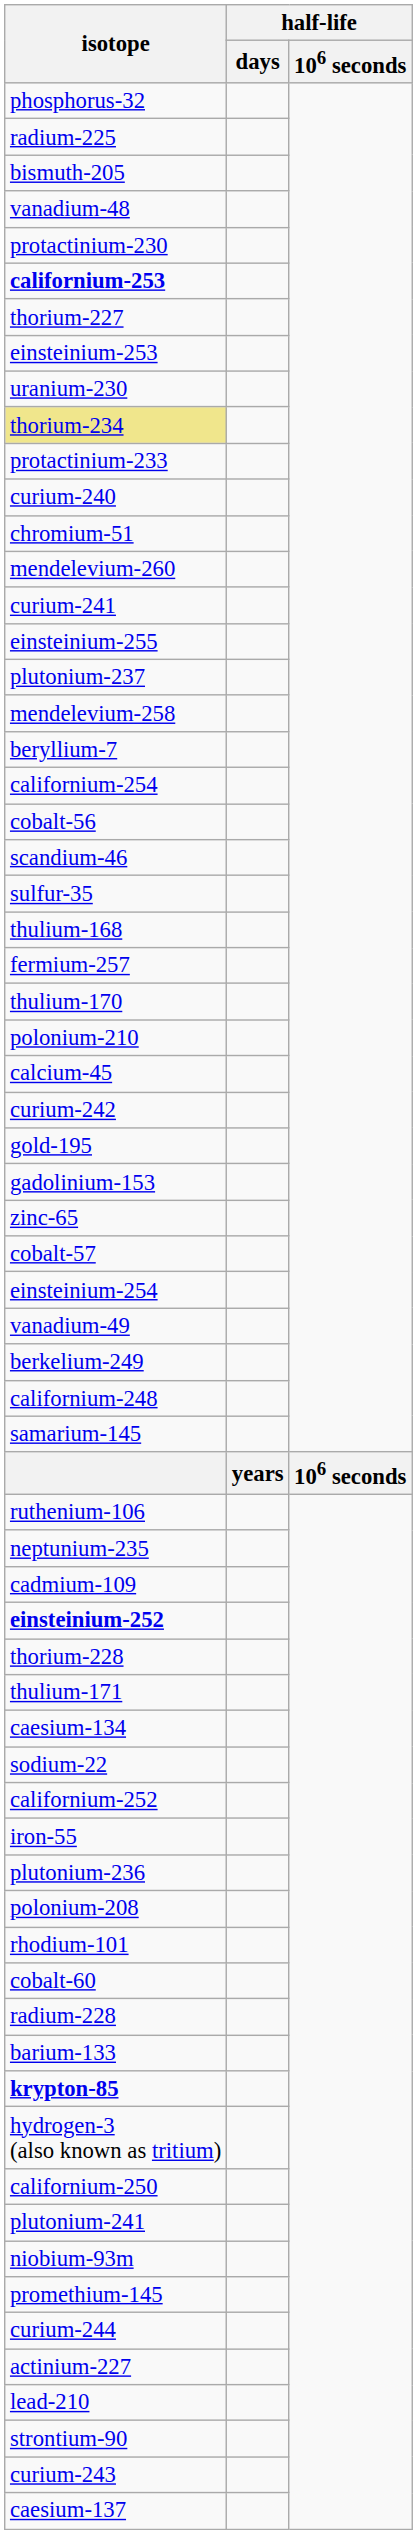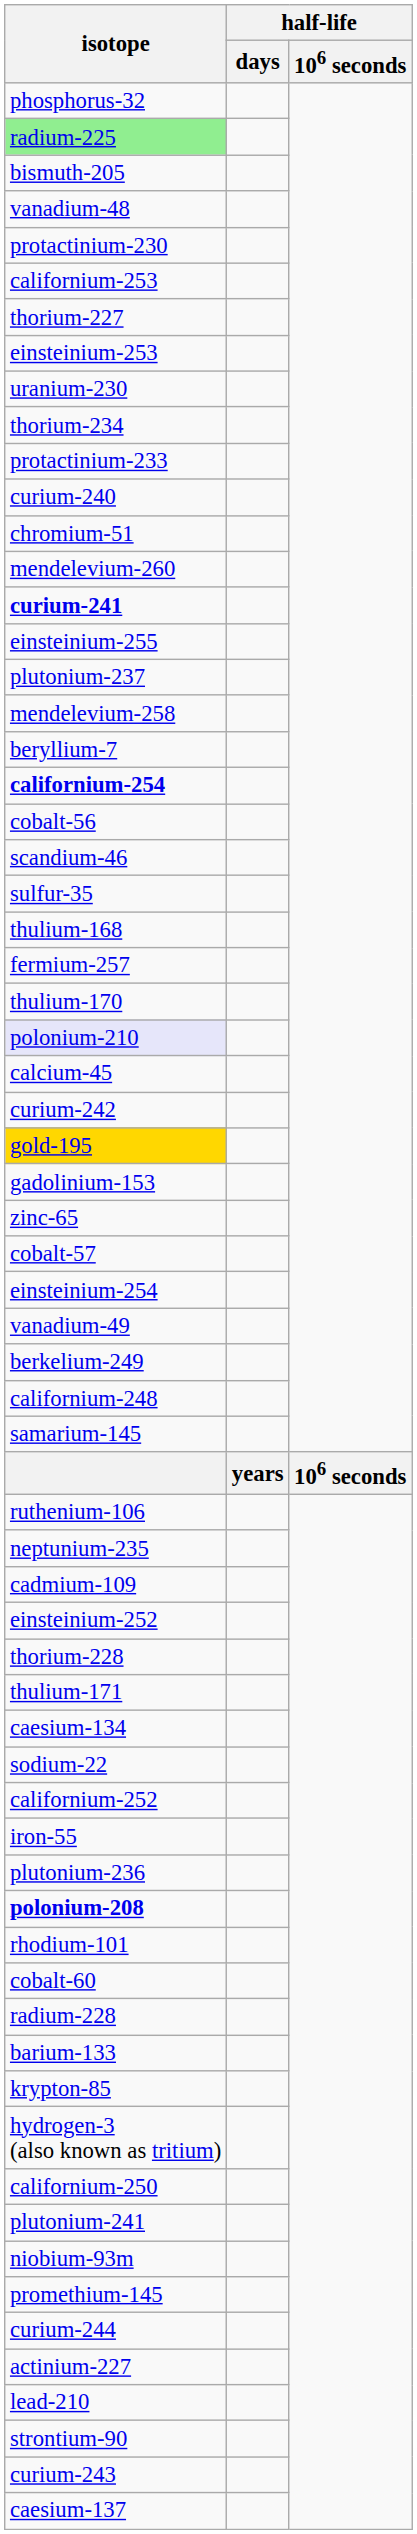(63, 136) no background -> (63, 136) lightgreen background
(88, 280) bold -> (84, 280) normal
(67, 425) khaki background -> (67, 425) no background
(63, 605) normal -> (66, 605) bold
(84, 785) normal -> (88, 785) bold
(74, 1037) no background -> (74, 1037) lavender background
(51, 1145) no background -> (51, 1145) gold background
(87, 1620) bold -> (84, 1620) normal
(74, 1908) normal -> (77, 1908) bold
(64, 2088) bold -> (60, 2088) normal
